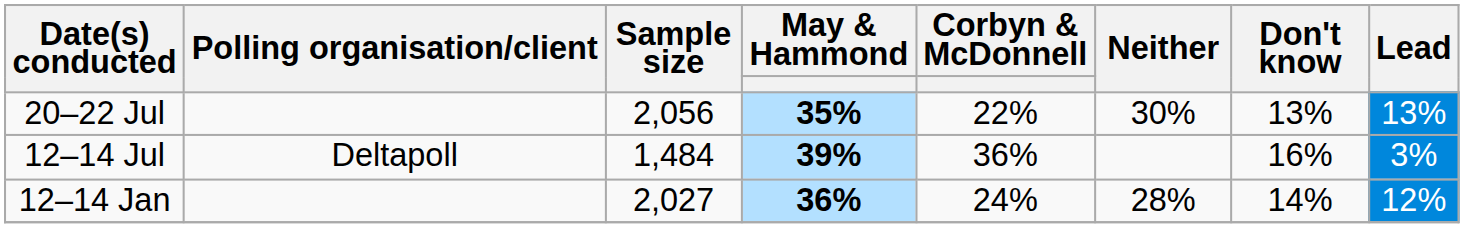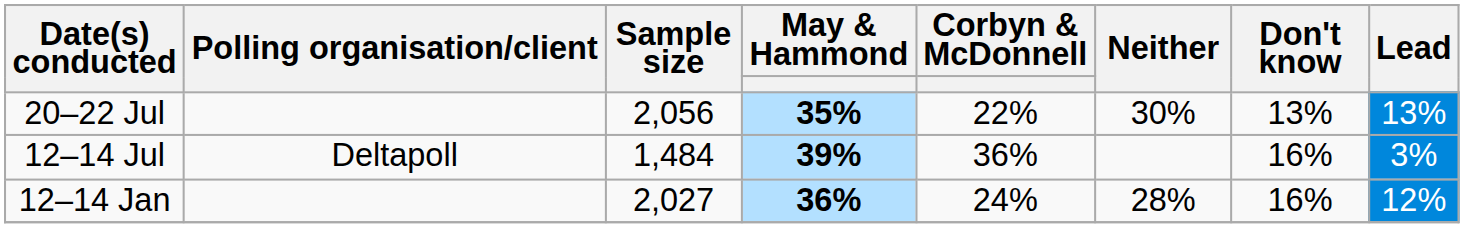(1300, 199) 14% -> (1300, 199) 16%
